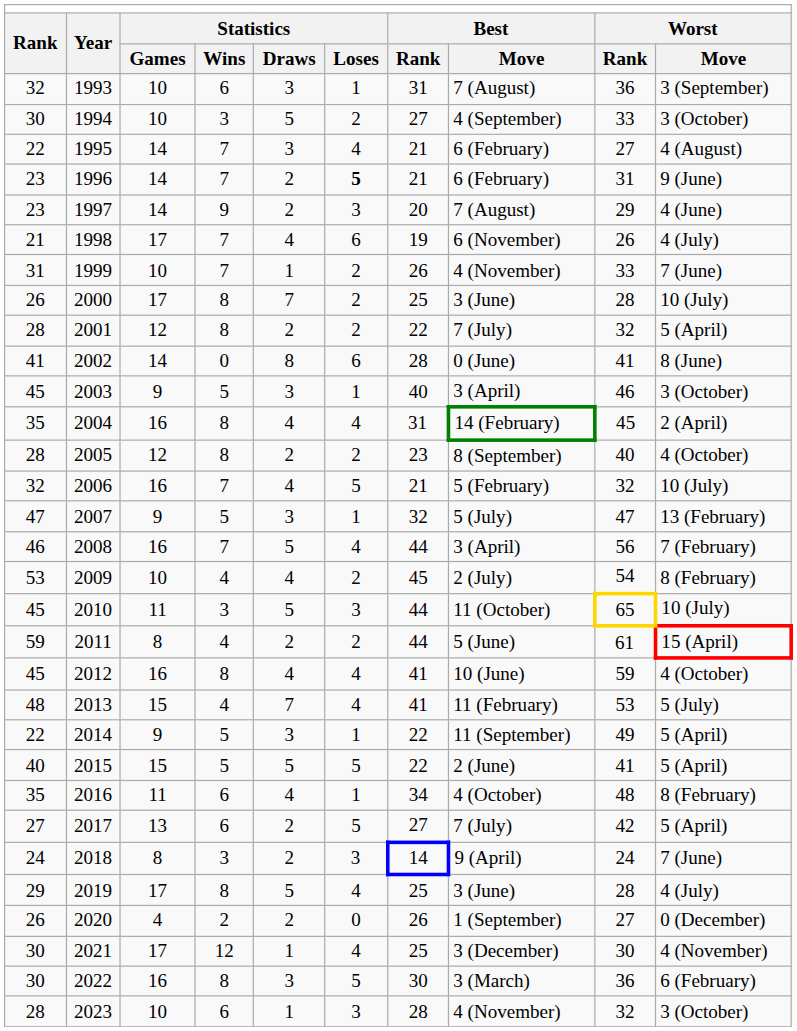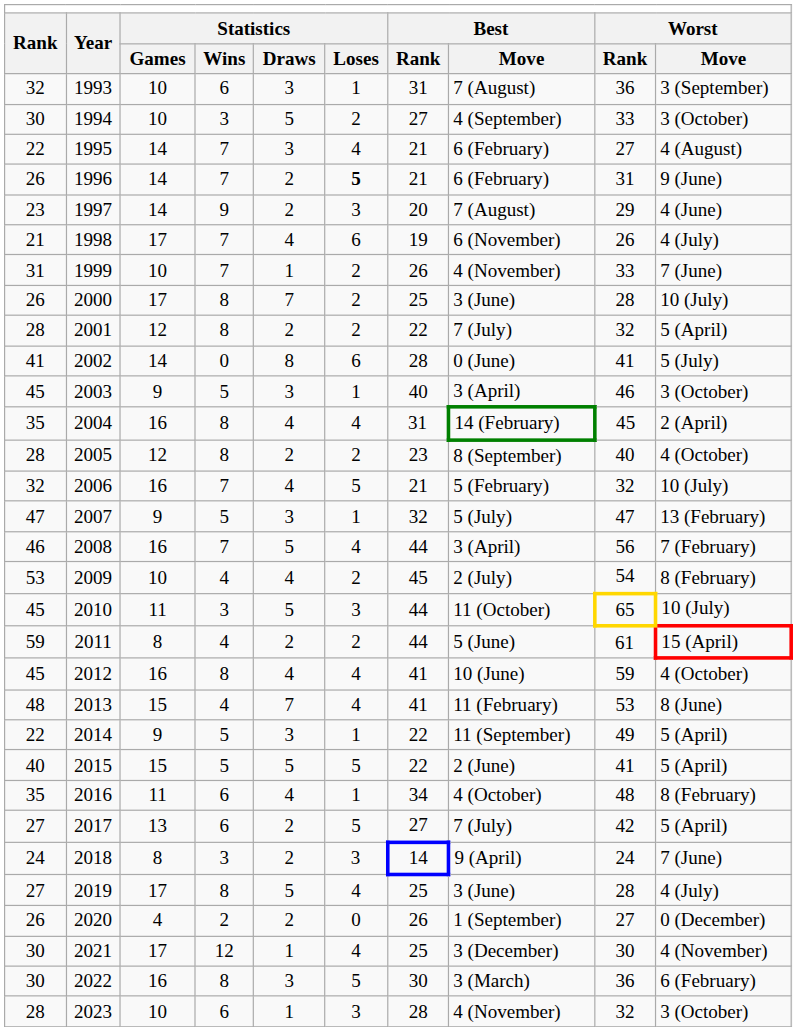(35, 179) 23 -> (35, 179) 26
(691, 360) 8 (June) -> (690, 360) 5 (July)
(690, 704) 5 (July) -> (691, 704) 8 (June)
(35, 889) 29 -> (35, 889) 27
